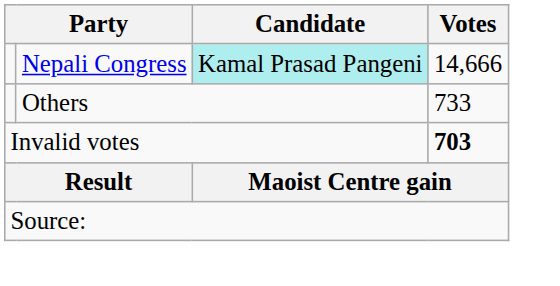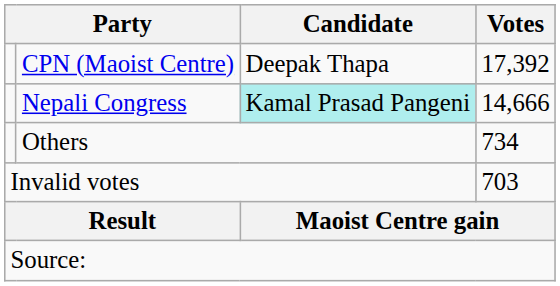+ row: (128, 63)
(453, 102) 733 -> (500, 142) 734
(453, 142) bold -> (500, 181) normal
